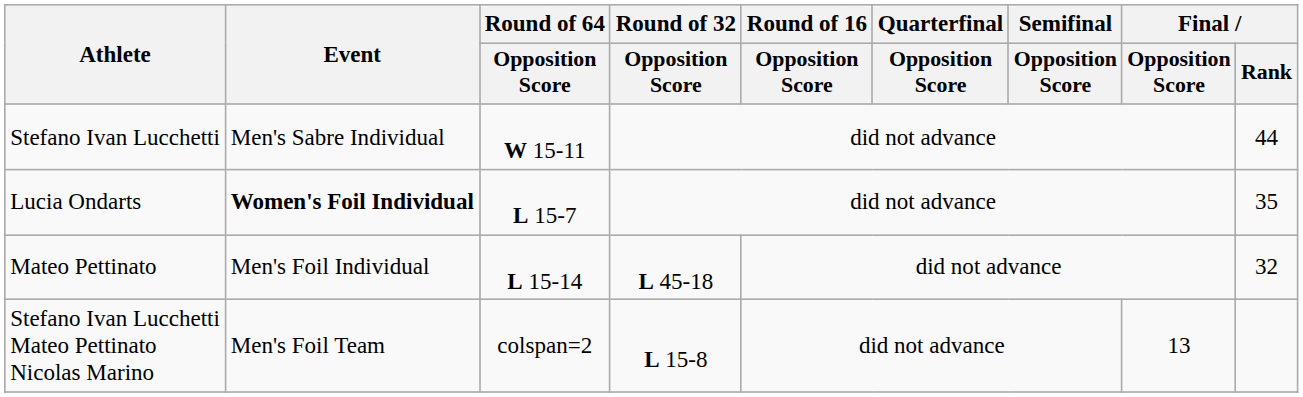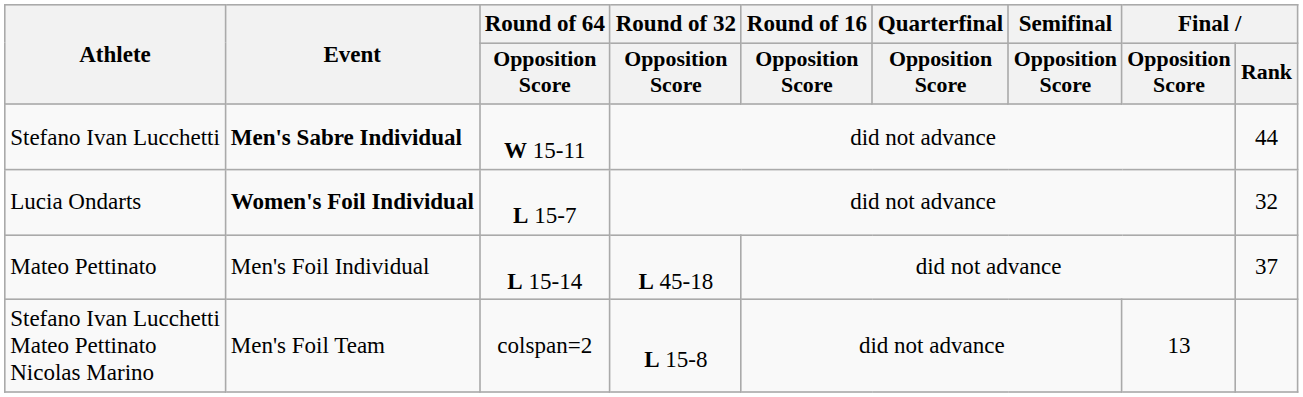(338, 137) normal -> (346, 137) bold
(1266, 202) 35 -> (1266, 202) 32
(1266, 267) 32 -> (1266, 267) 37
